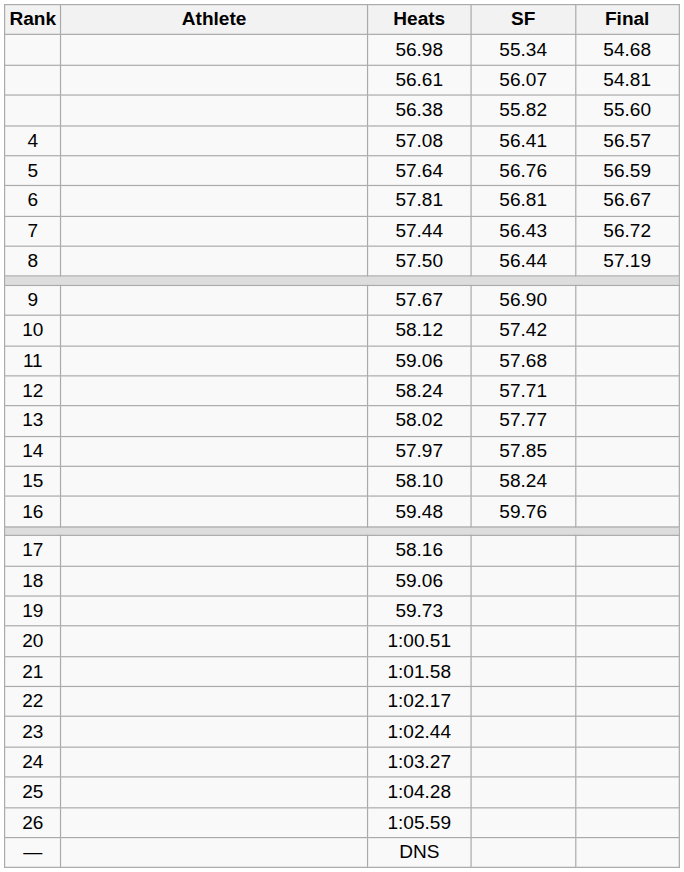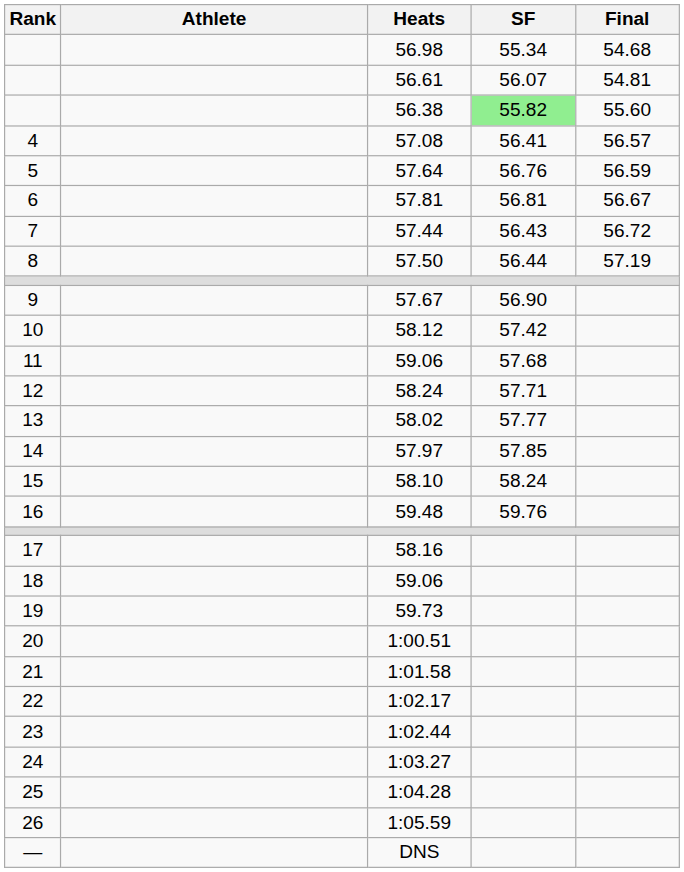(523, 110) no background -> (523, 110) lightgreen background
